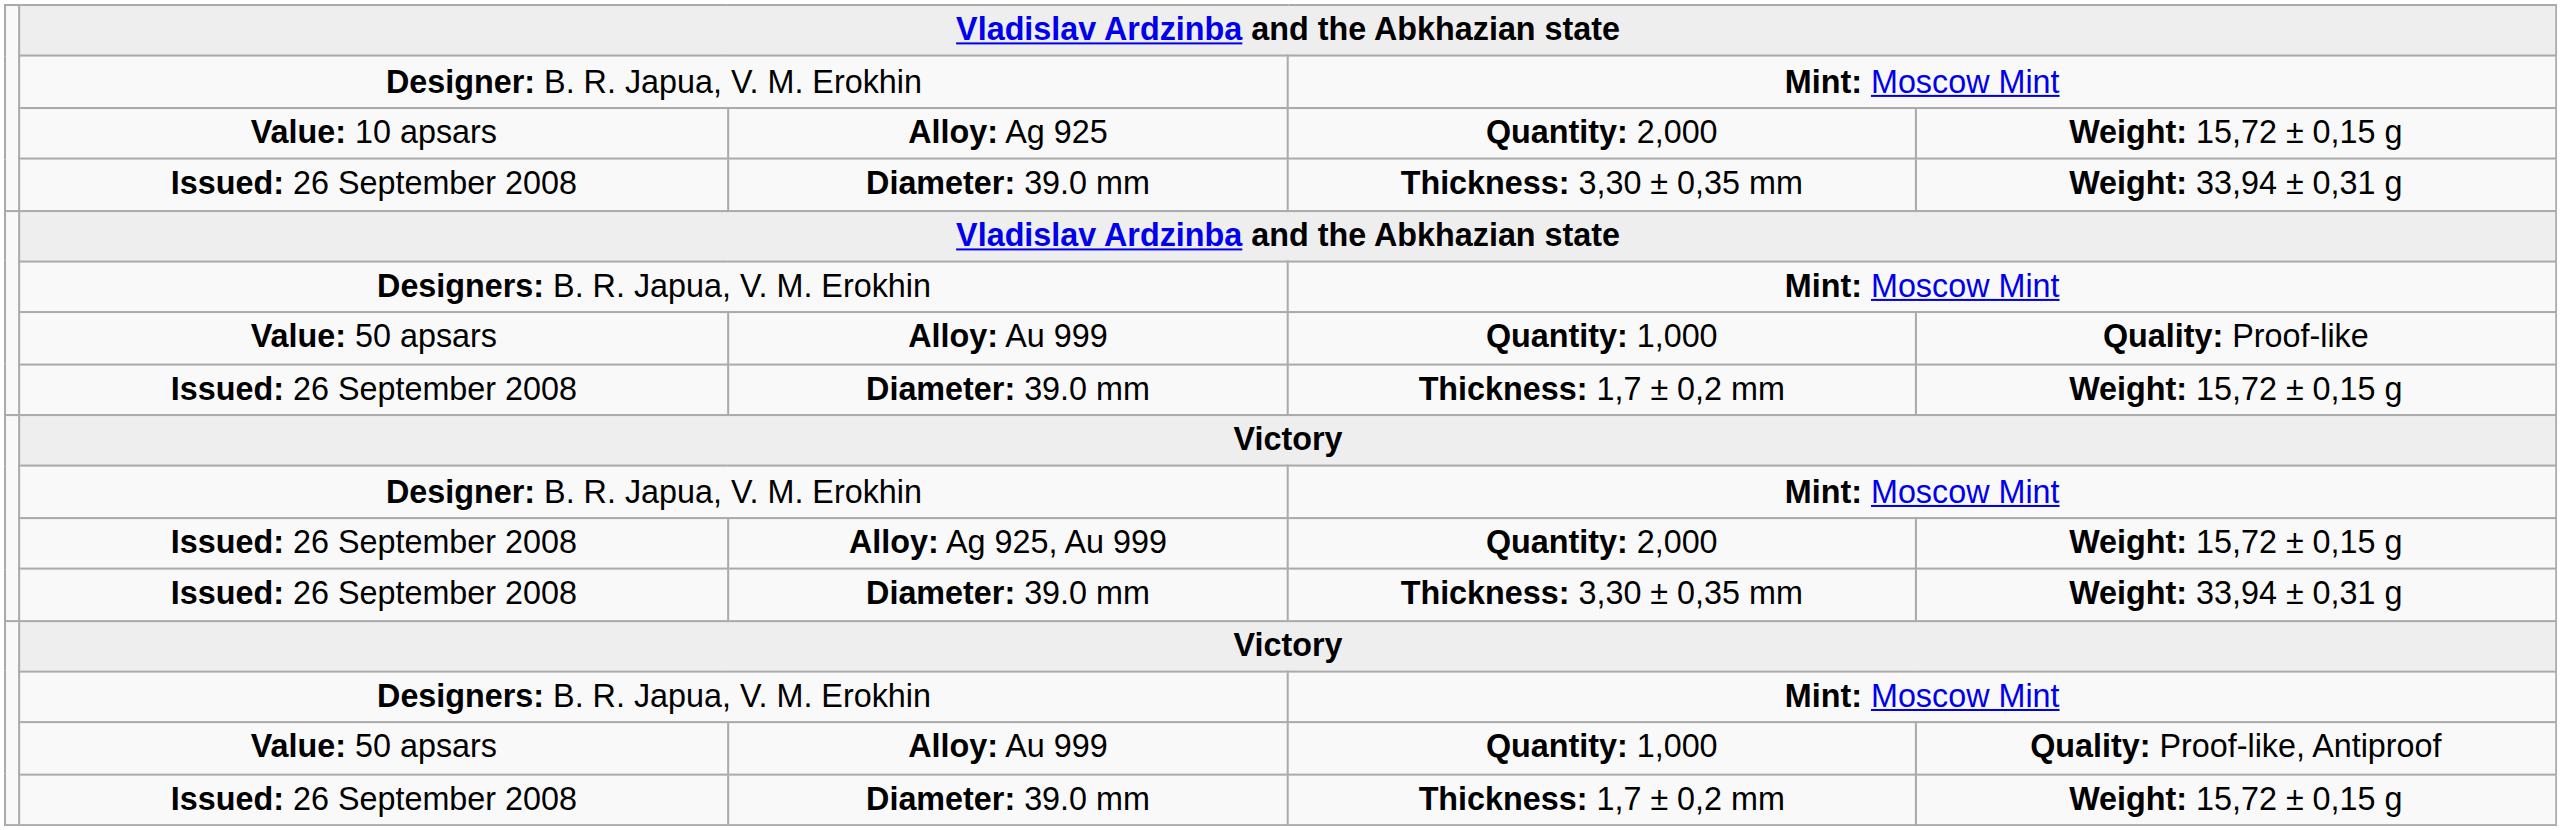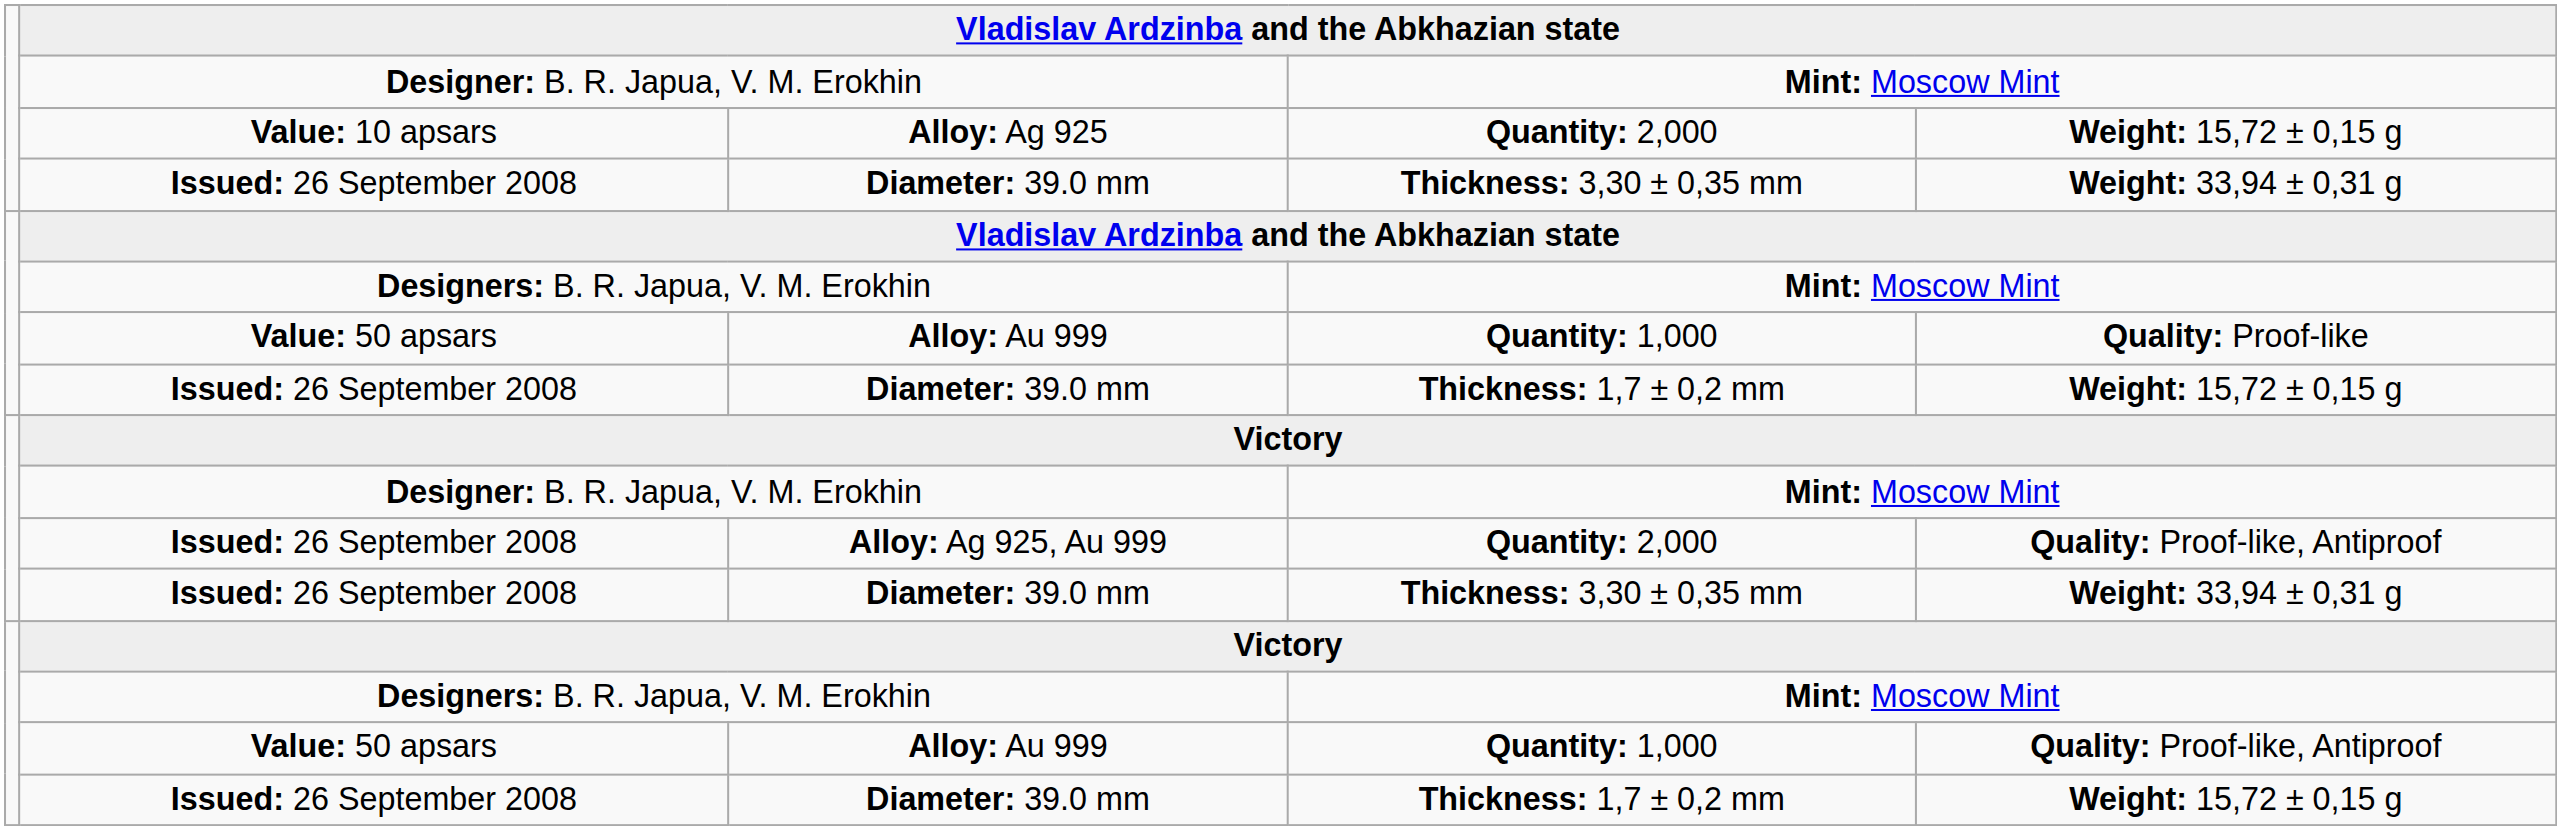(2236, 542) Weight: 15,72 ± 0,15 g -> (2236, 542) Quality: Proof-like, Antiproof
